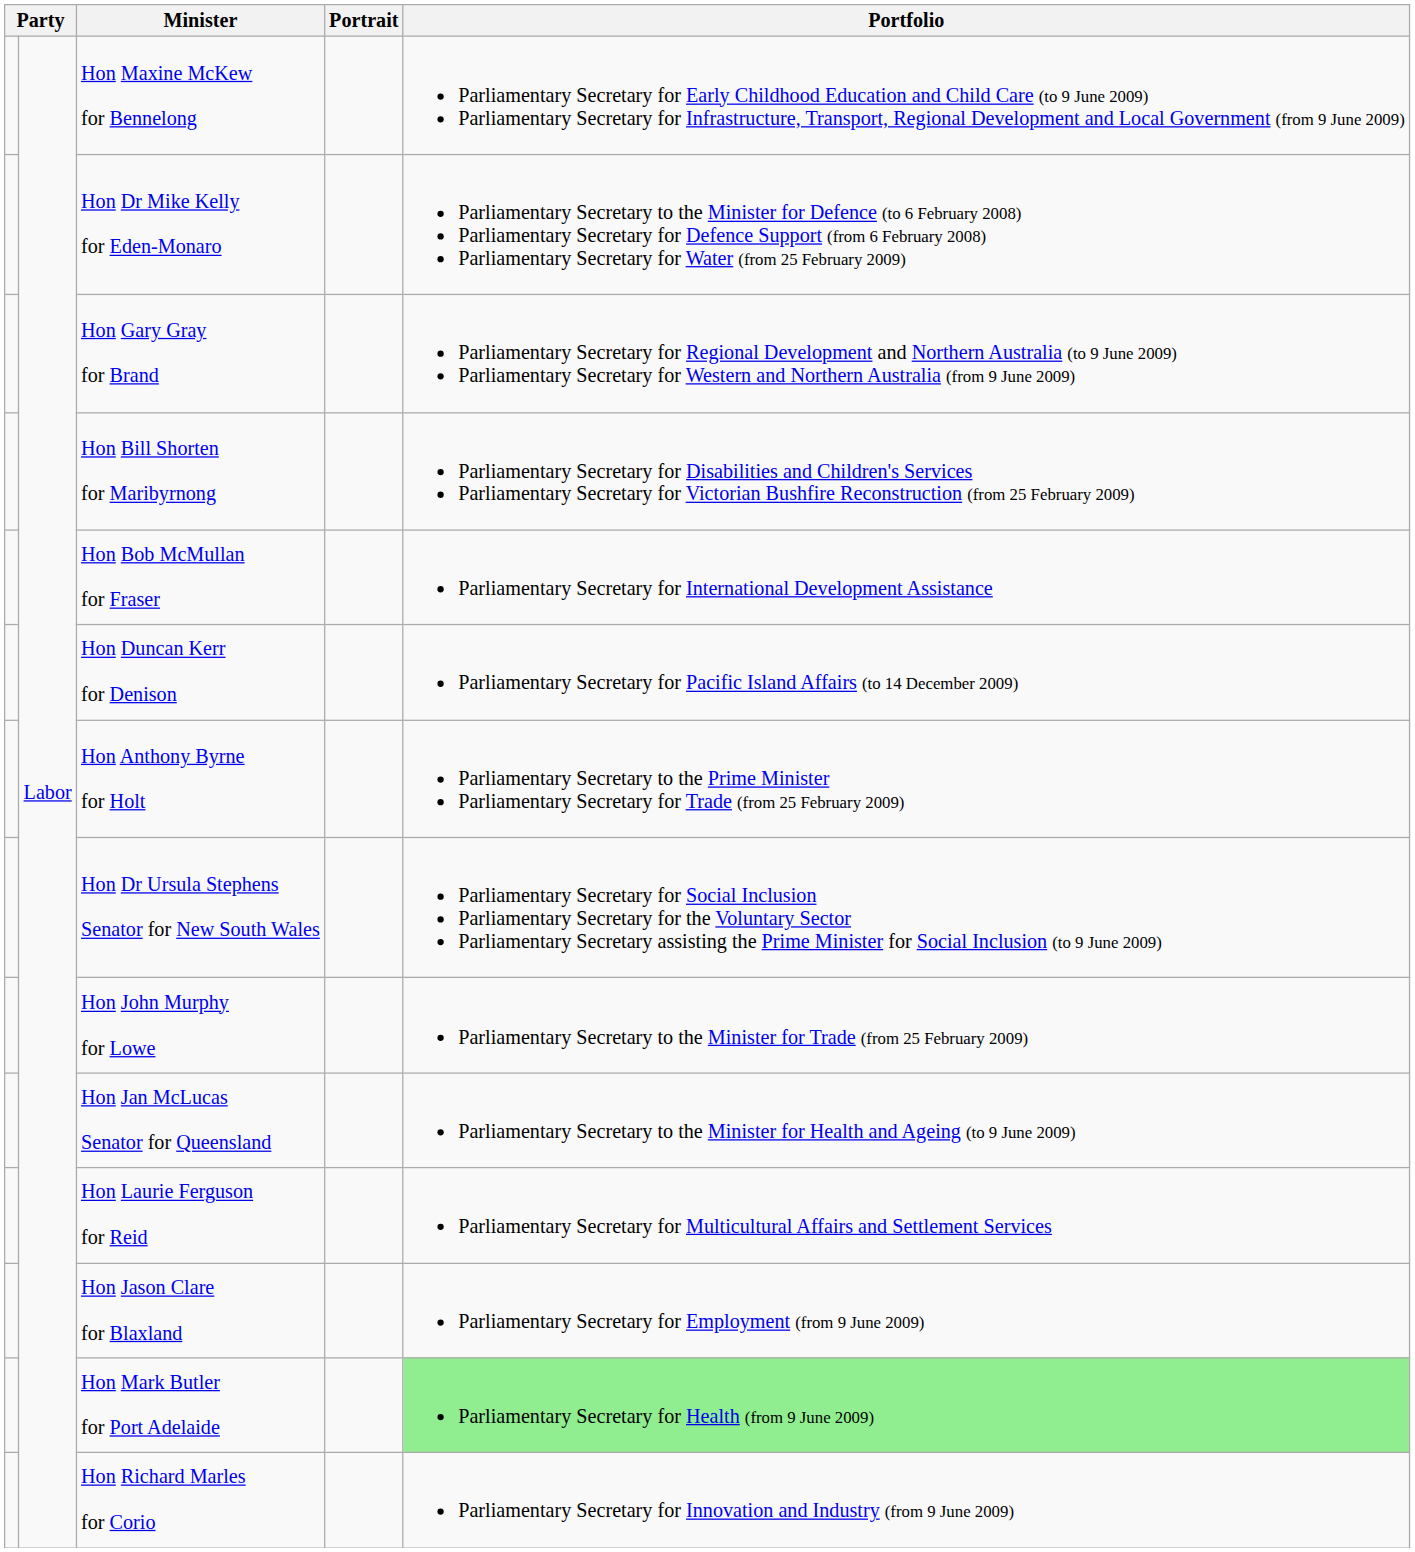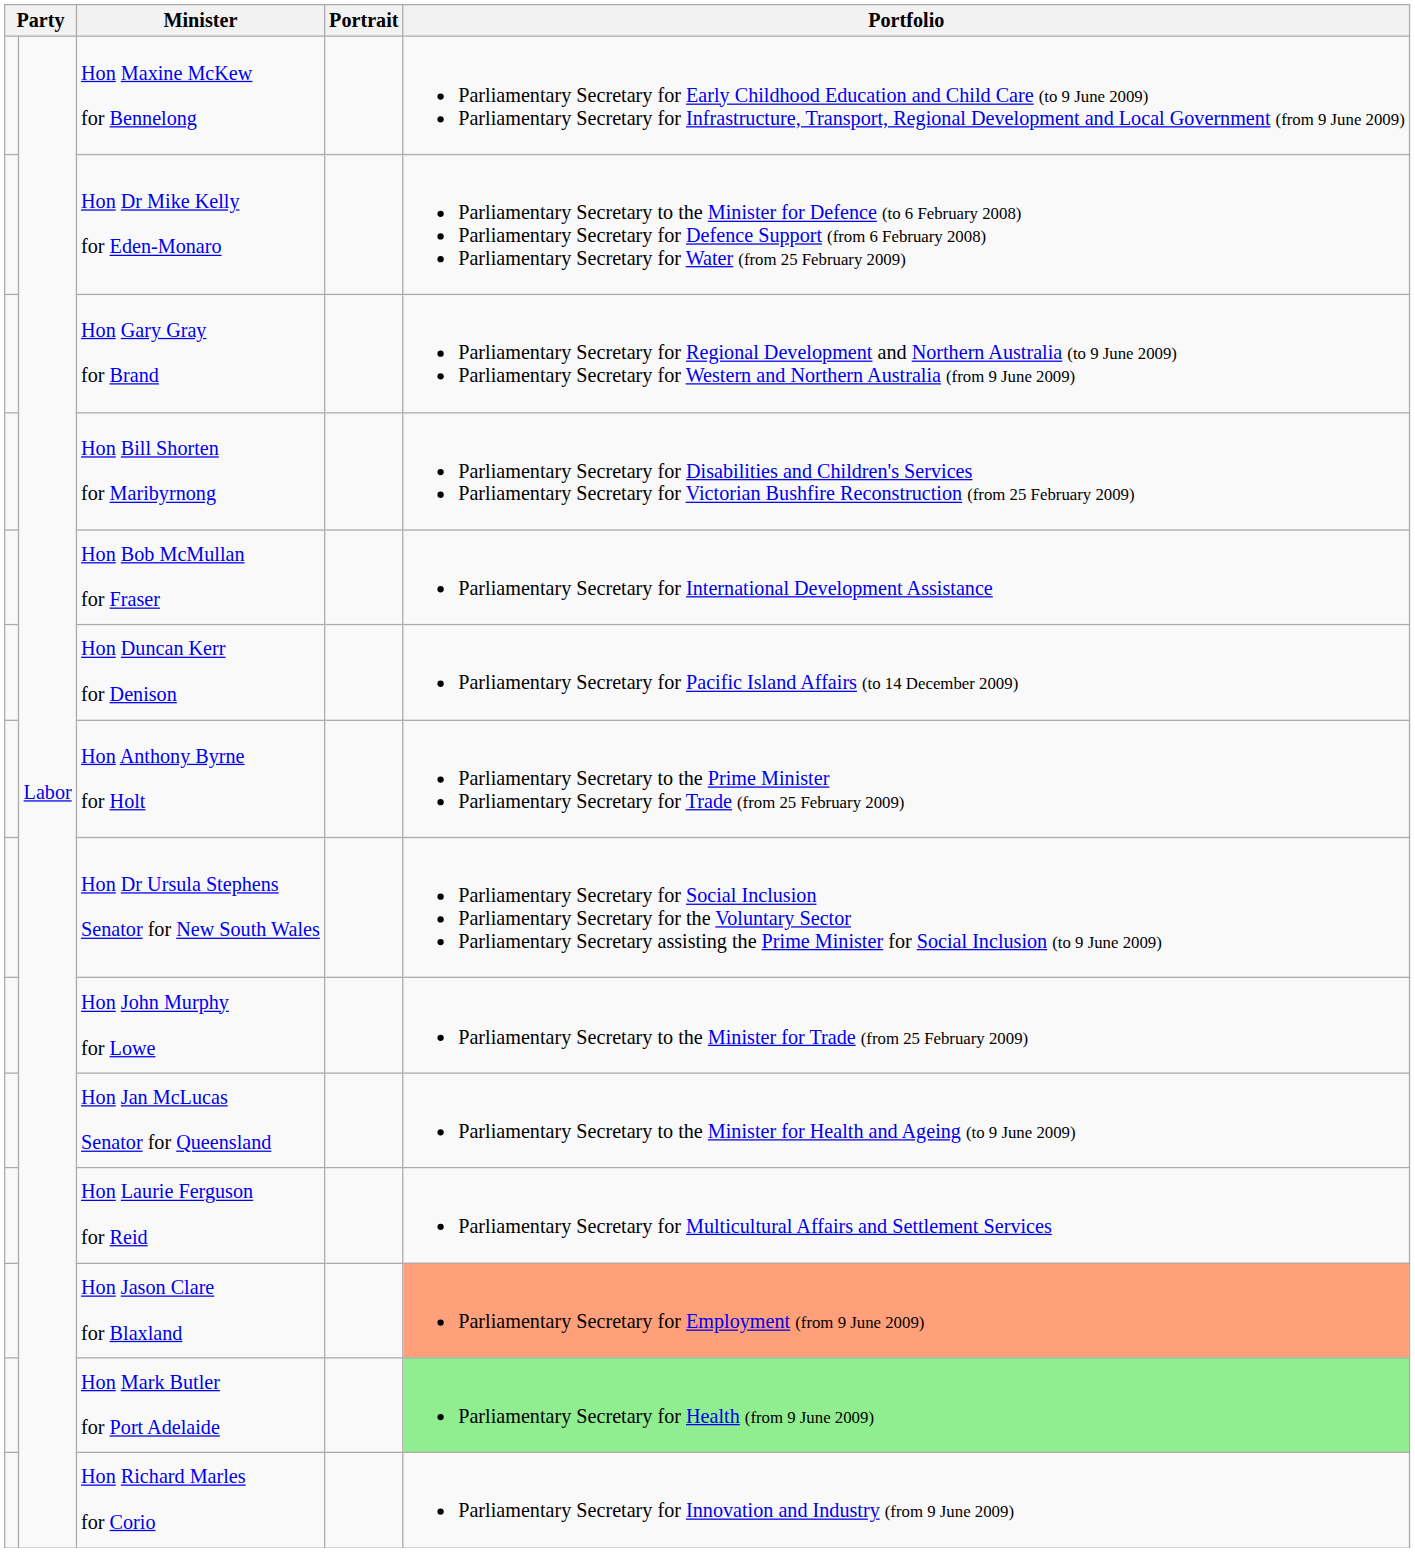(906, 1322) no background -> (906, 1322) lightsalmon background
